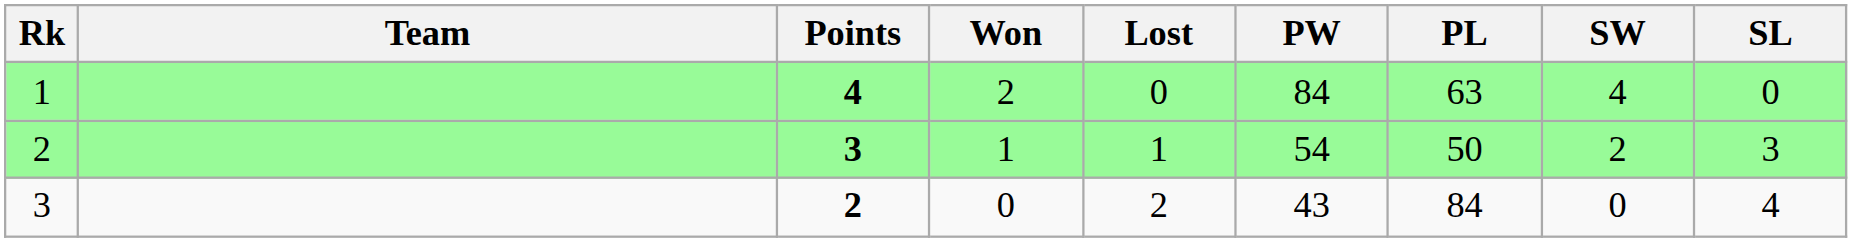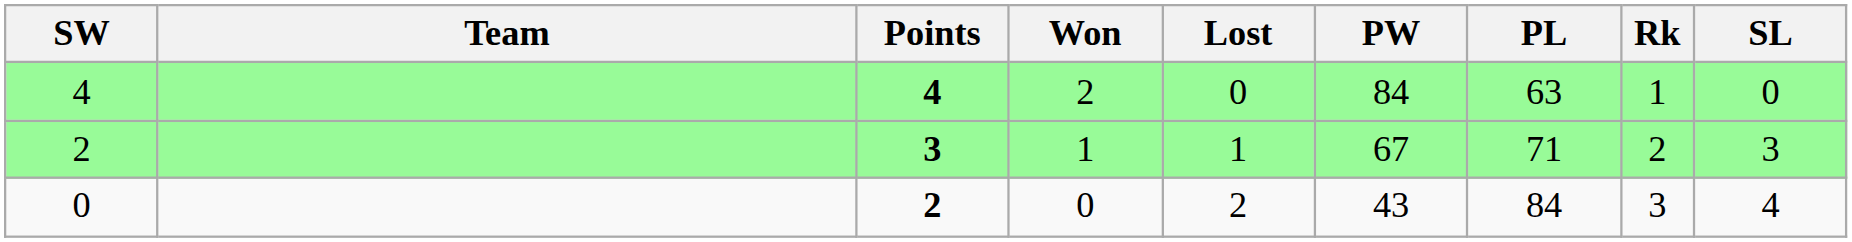columns swapped: (42, 33) <-> (1618, 33)
(1312, 148) 54 -> (1391, 148) 67
(1465, 148) 50 -> (1544, 148) 71
